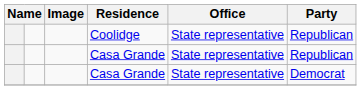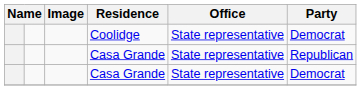(322, 34) Republican -> (317, 34) Democrat
